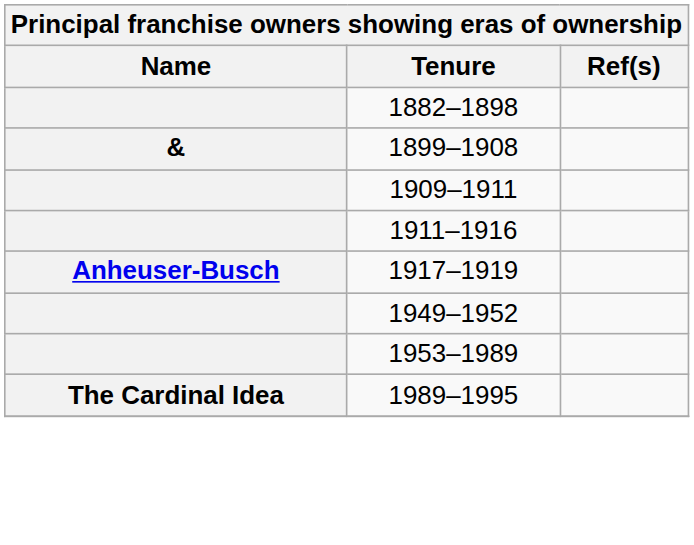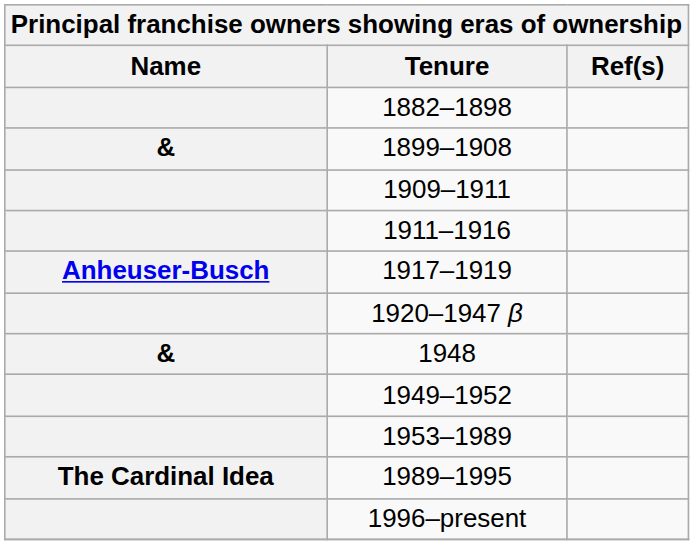+ row: (447, 312)
+ row: (447, 353)
+ row: (447, 518)
